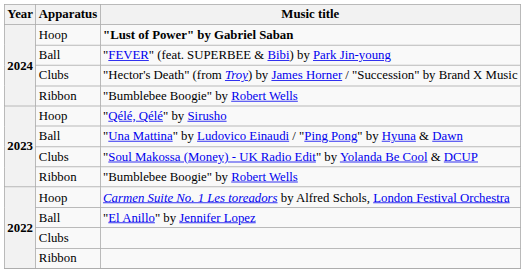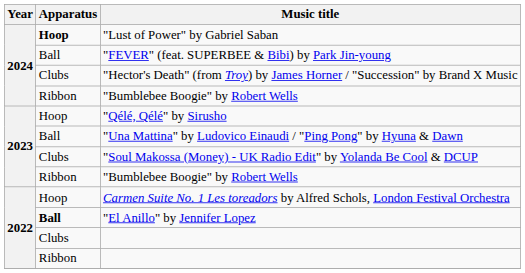(53, 34) normal -> (54, 34) bold
(198, 34) bold -> (191, 34) normal
(50, 217) normal -> (50, 217) bold
